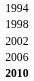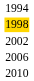(17, 24) no background -> (17, 24) gold background
(17, 73) bold -> (17, 73) normal
